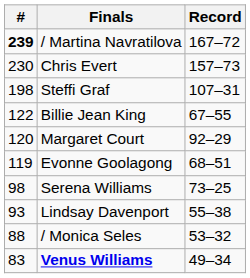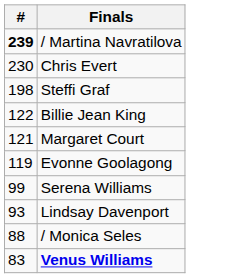- column: (215, 17)
(21, 138) 120 -> (21, 138) 121
(17, 187) 98 -> (17, 187) 99
